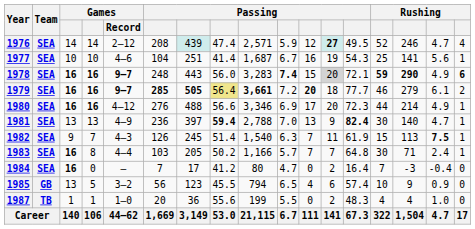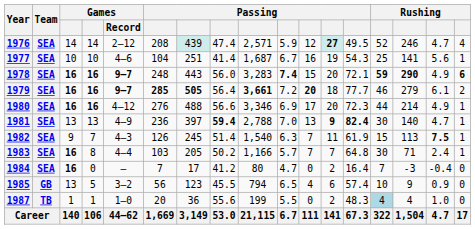(332, 75) lightgrey background -> (332, 75) no background
(224, 91) khaki background -> (224, 91) no background
(332, 122) normal -> (332, 122) bold
(382, 200) no background -> (382, 200) lightblue background
